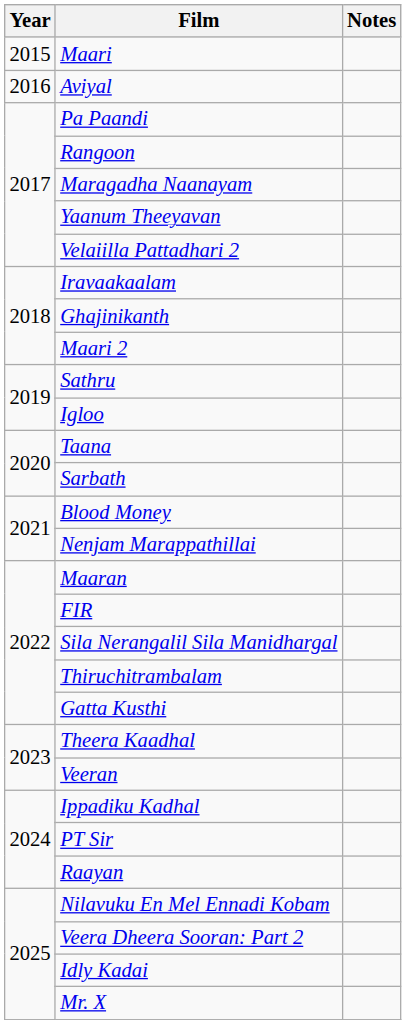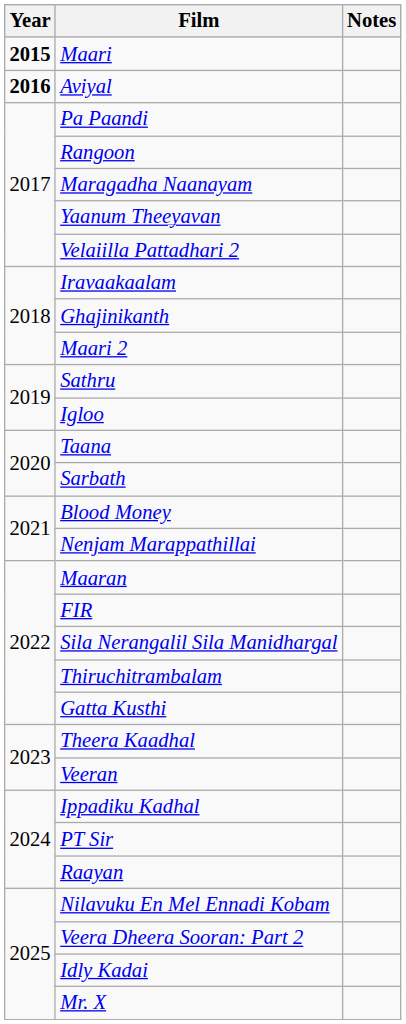(30, 53) normal -> (30, 53) bold
(30, 86) normal -> (30, 86) bold
